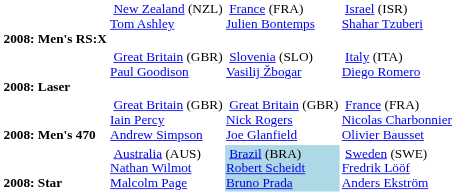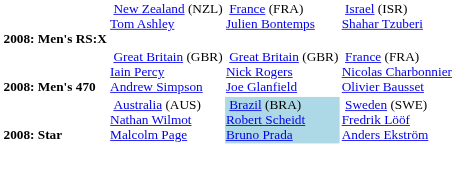- row: (37, 87)
